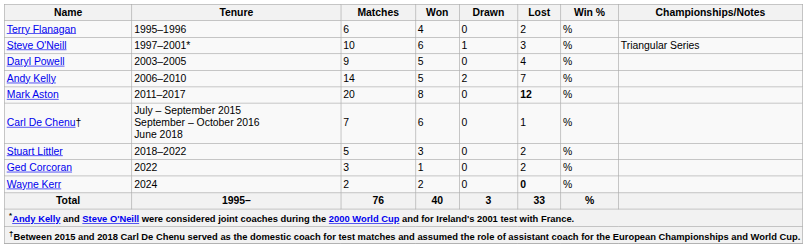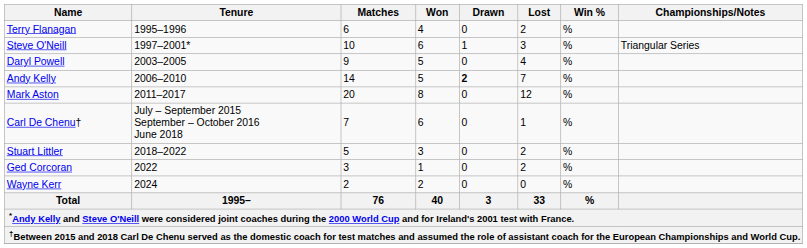(464, 78) normal -> (464, 78) bold
(526, 95) bold -> (526, 95) normal
(523, 184) bold -> (523, 184) normal
